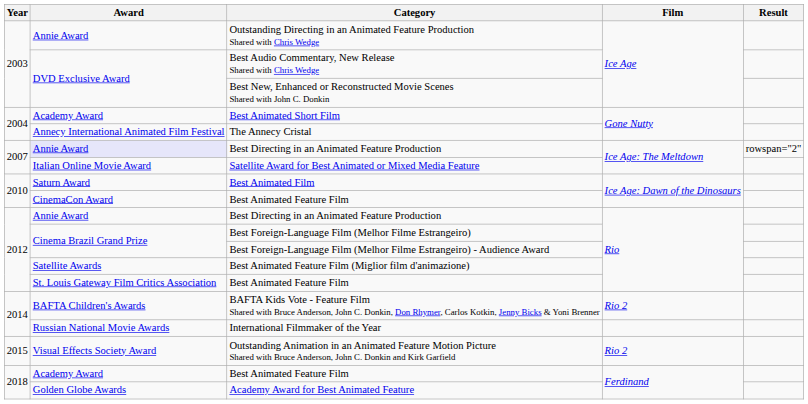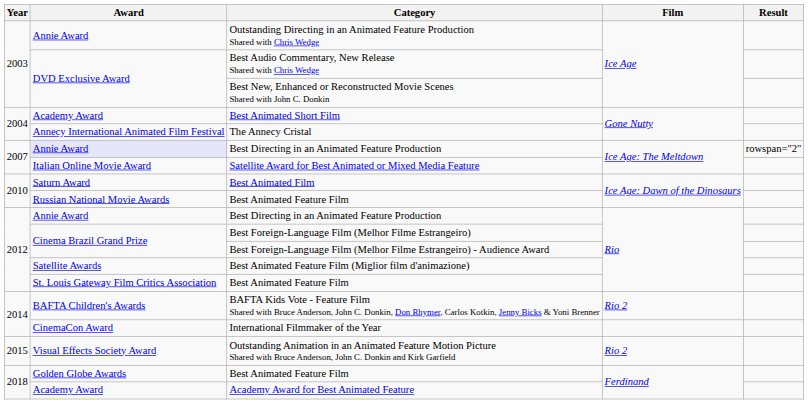(73, 199) CinemaCon Award -> (101, 199) Russian National Movie Awards
(101, 328) Russian National Movie Awards -> (73, 328) CinemaCon Award
(68, 373) Academy Award -> (79, 373) Golden Globe Awards
(79, 390) Golden Globe Awards -> (68, 390) Academy Award
